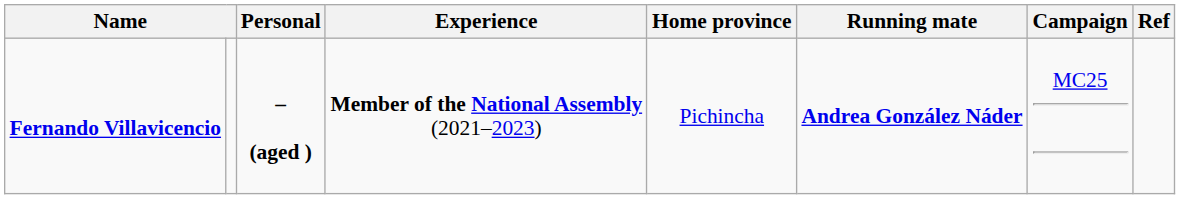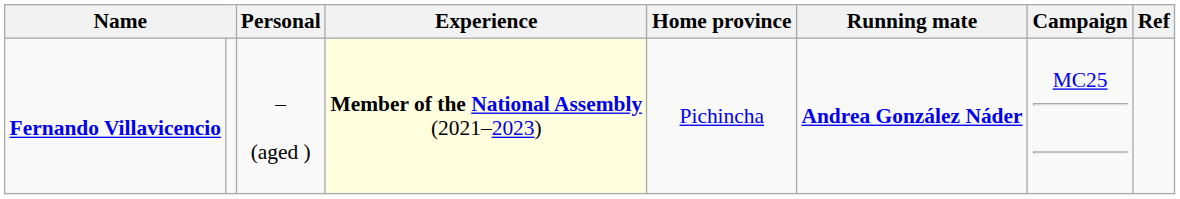(281, 127) bold -> (281, 127) normal
(486, 115) no background -> (486, 115) lightyellow background
